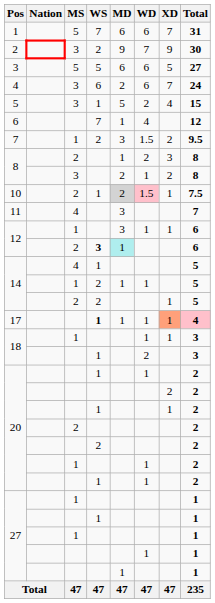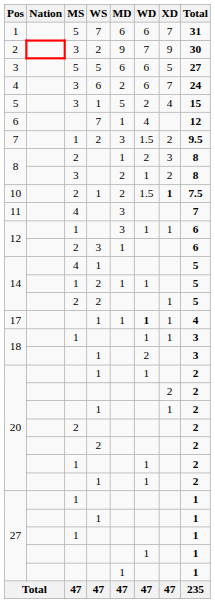(122, 193) lightgrey background -> (122, 193) no background
(146, 193) pink background -> (146, 193) no background
(170, 193) normal -> (170, 193) bold
(98, 247) bold -> (98, 247) normal
(122, 247) paleturquoise background -> (122, 247) no background
(98, 319) bold -> (98, 319) normal
(146, 319) normal -> (146, 319) bold
(170, 319) lightsalmon background -> (170, 319) no background
(196, 319) pink background -> (196, 319) no background
